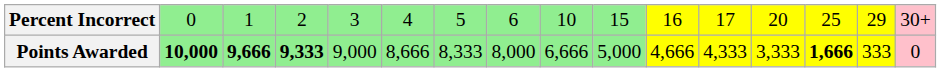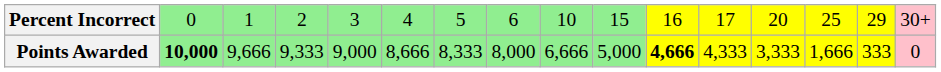(249, 50) bold -> (249, 50) normal
(302, 50) bold -> (302, 50) normal
(672, 50) normal -> (672, 50) bold
(831, 50) bold -> (831, 50) normal
